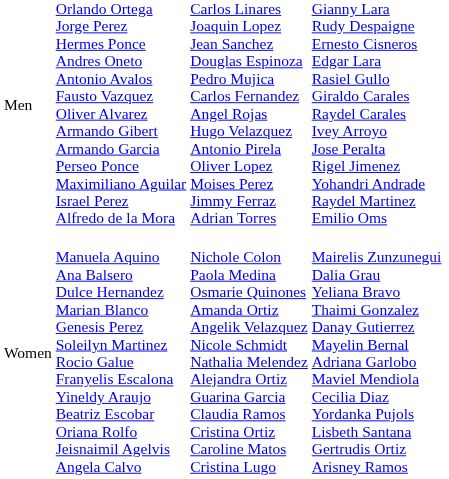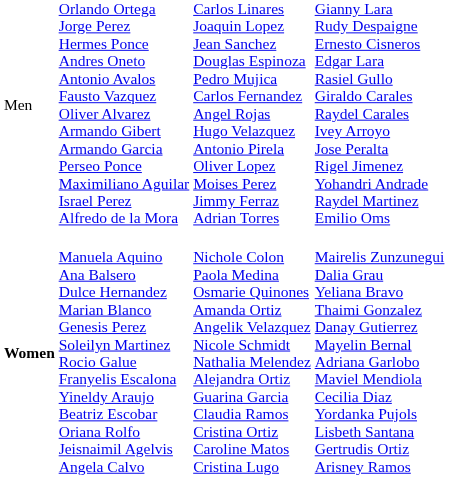(28, 353) normal -> (29, 353) bold
